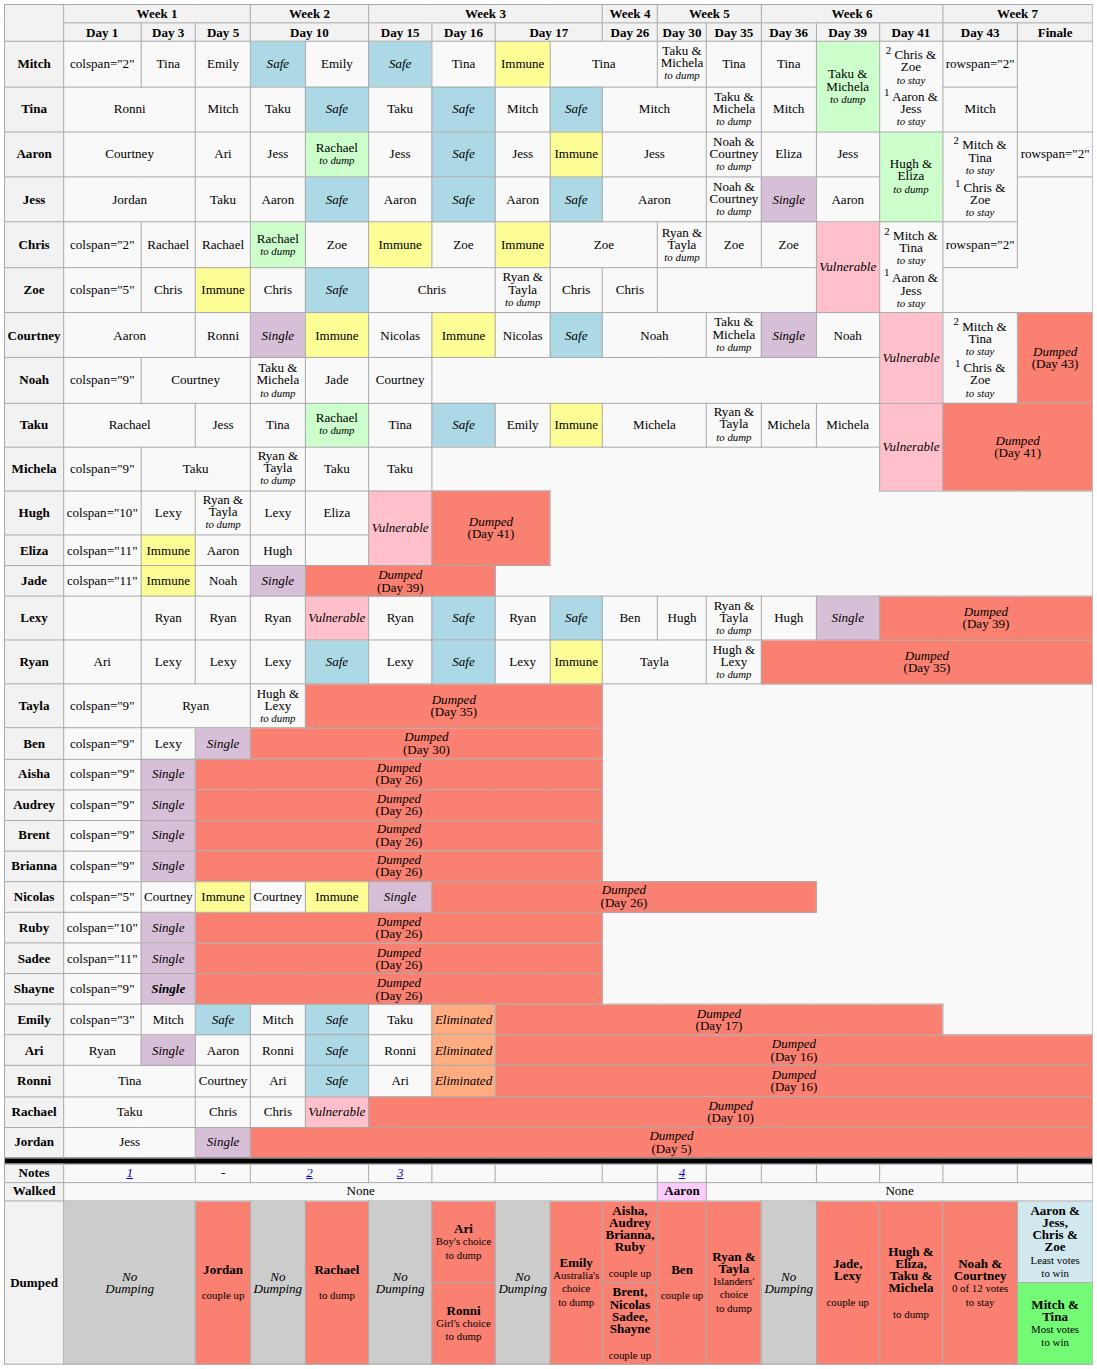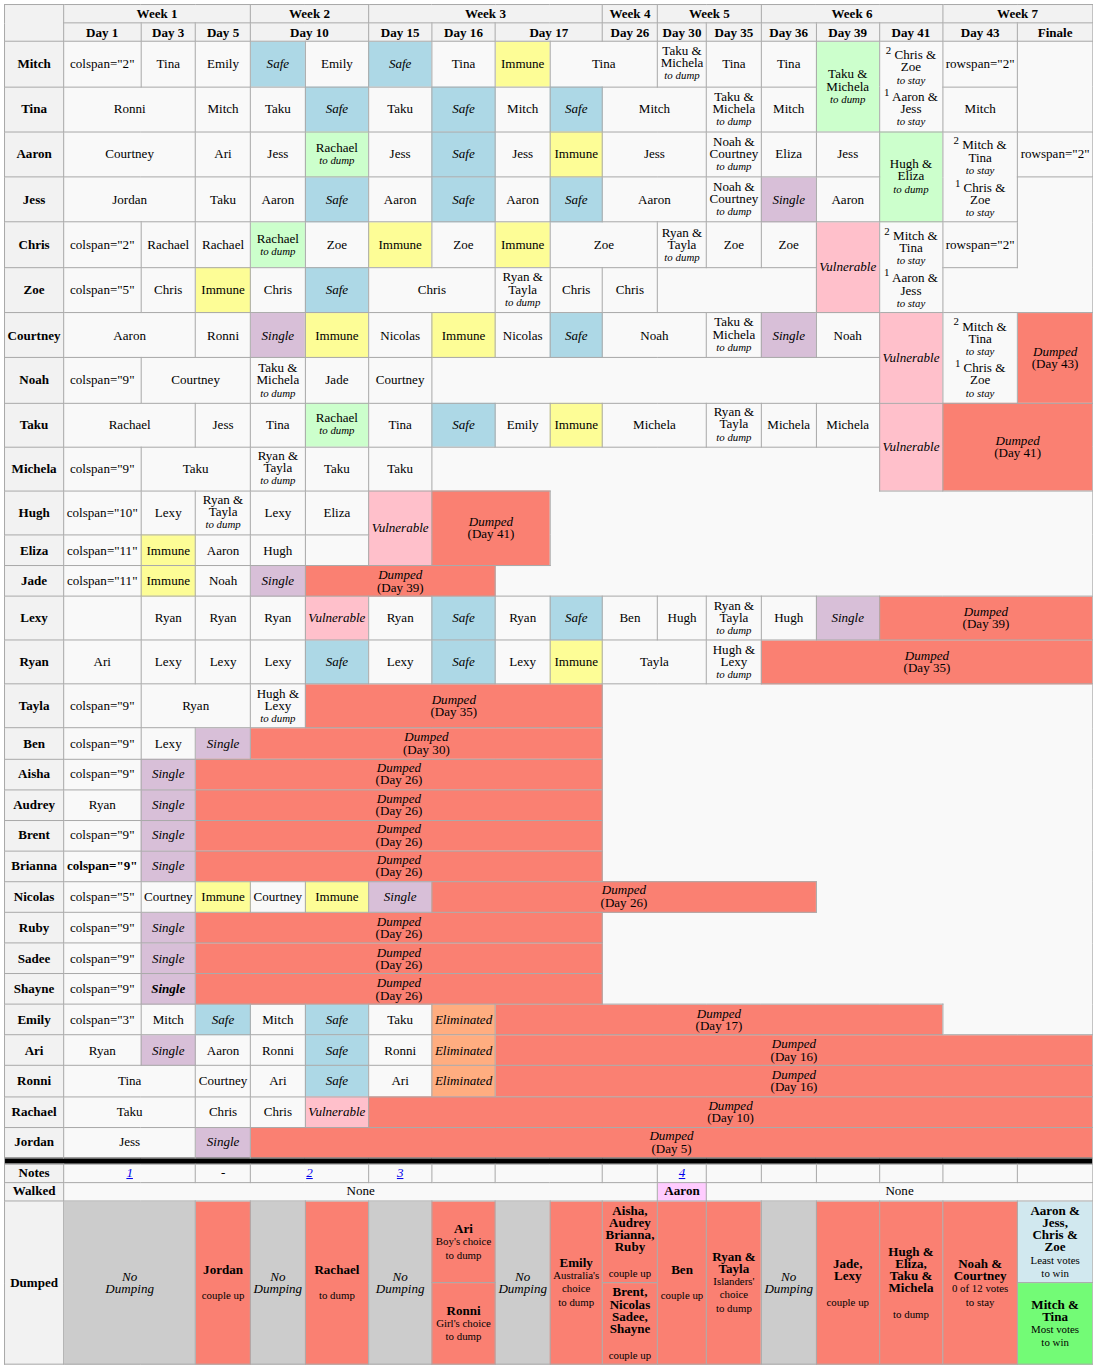(102, 805) colspan="9" -> (102, 805) Ryan
(102, 866) normal -> (102, 866) bold
(102, 927) colspan="10" -> (102, 927) colspan="9"
(102, 958) colspan="11" -> (102, 958) colspan="9"
